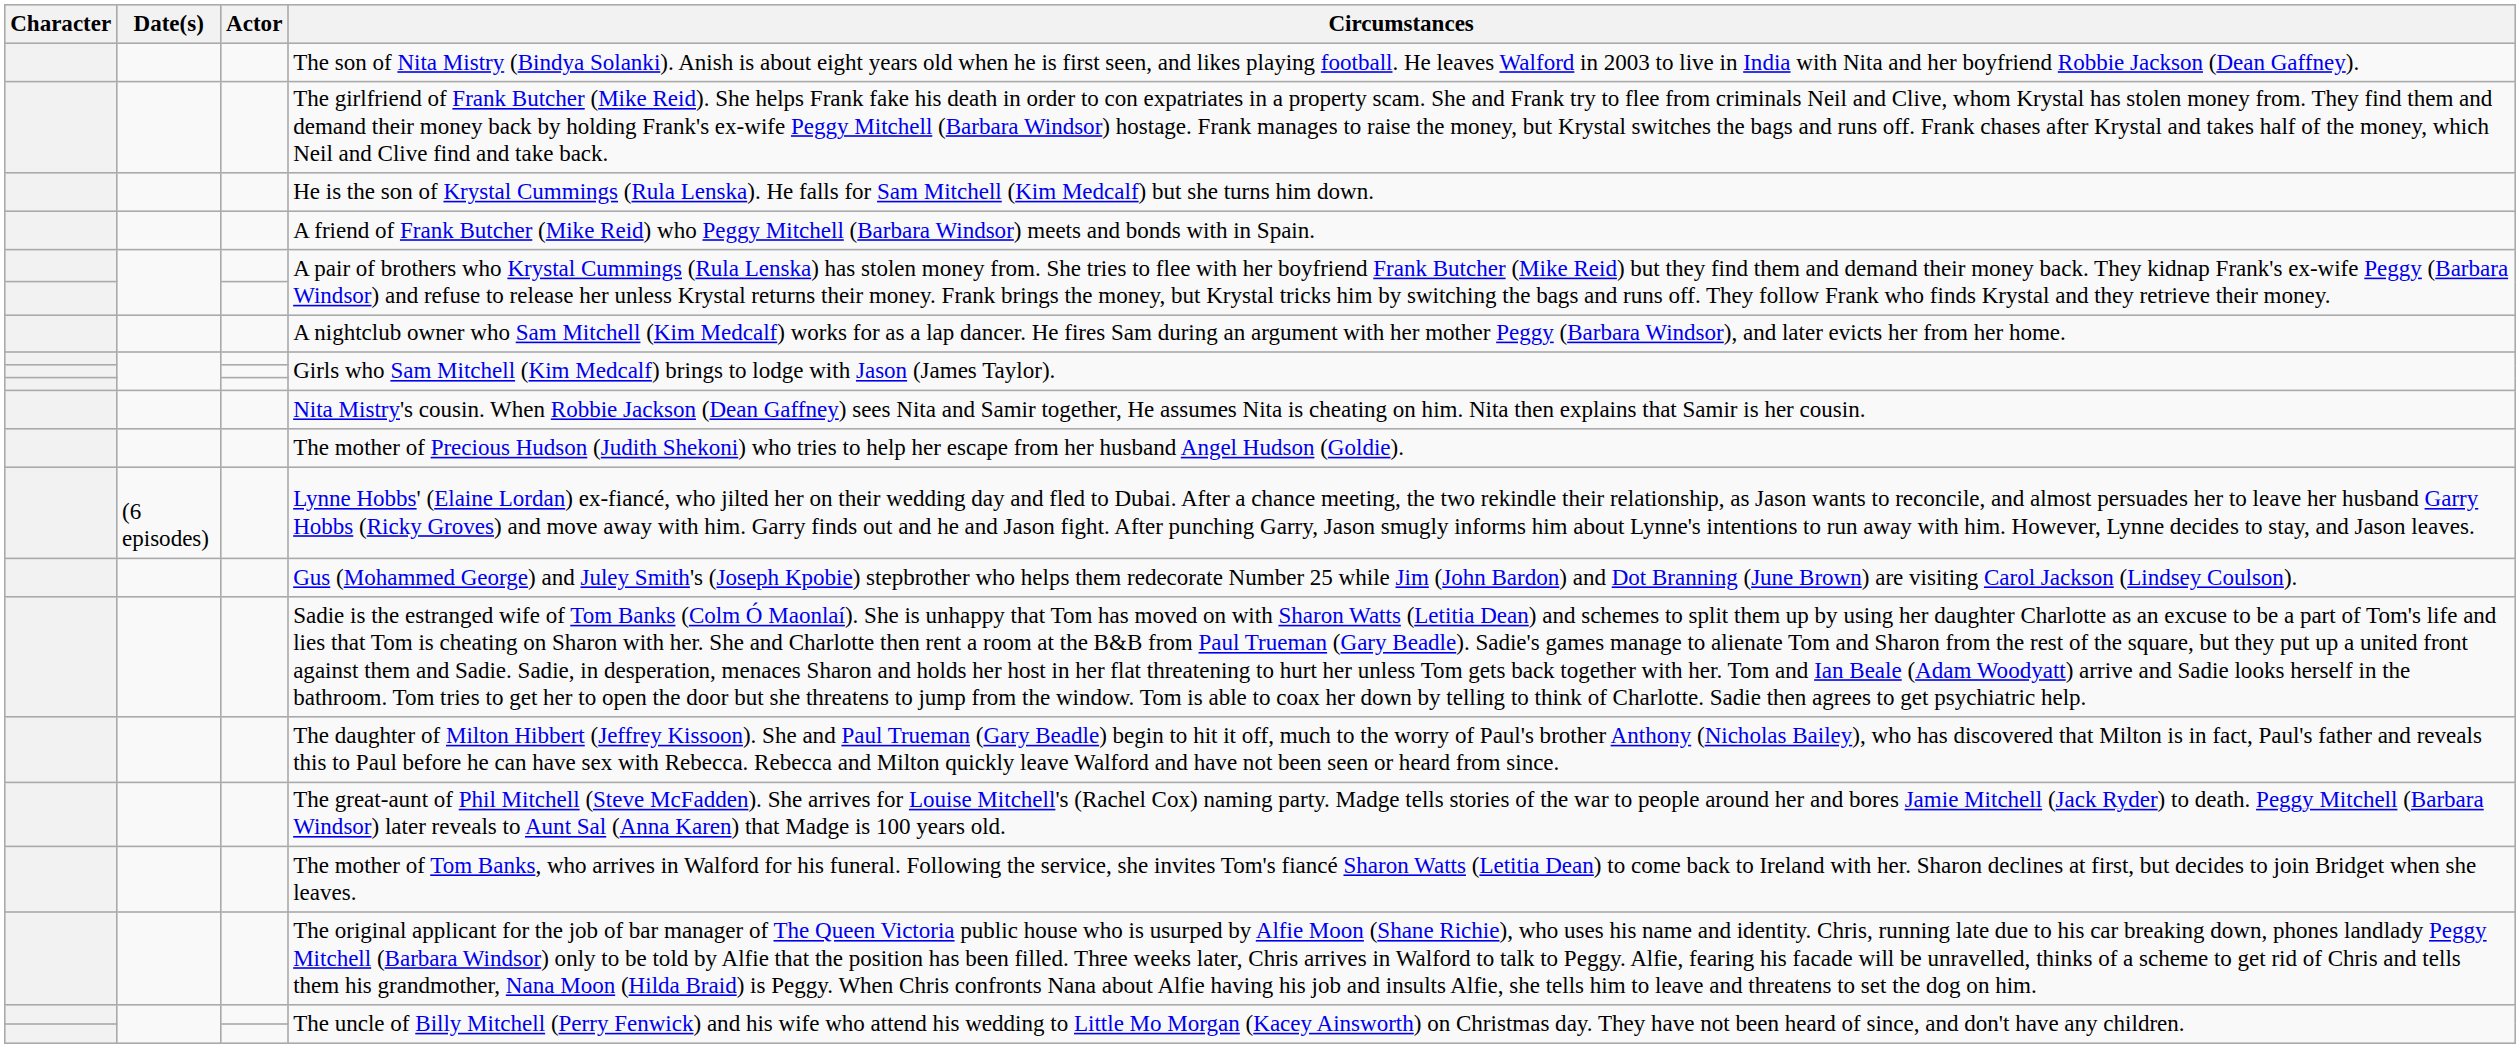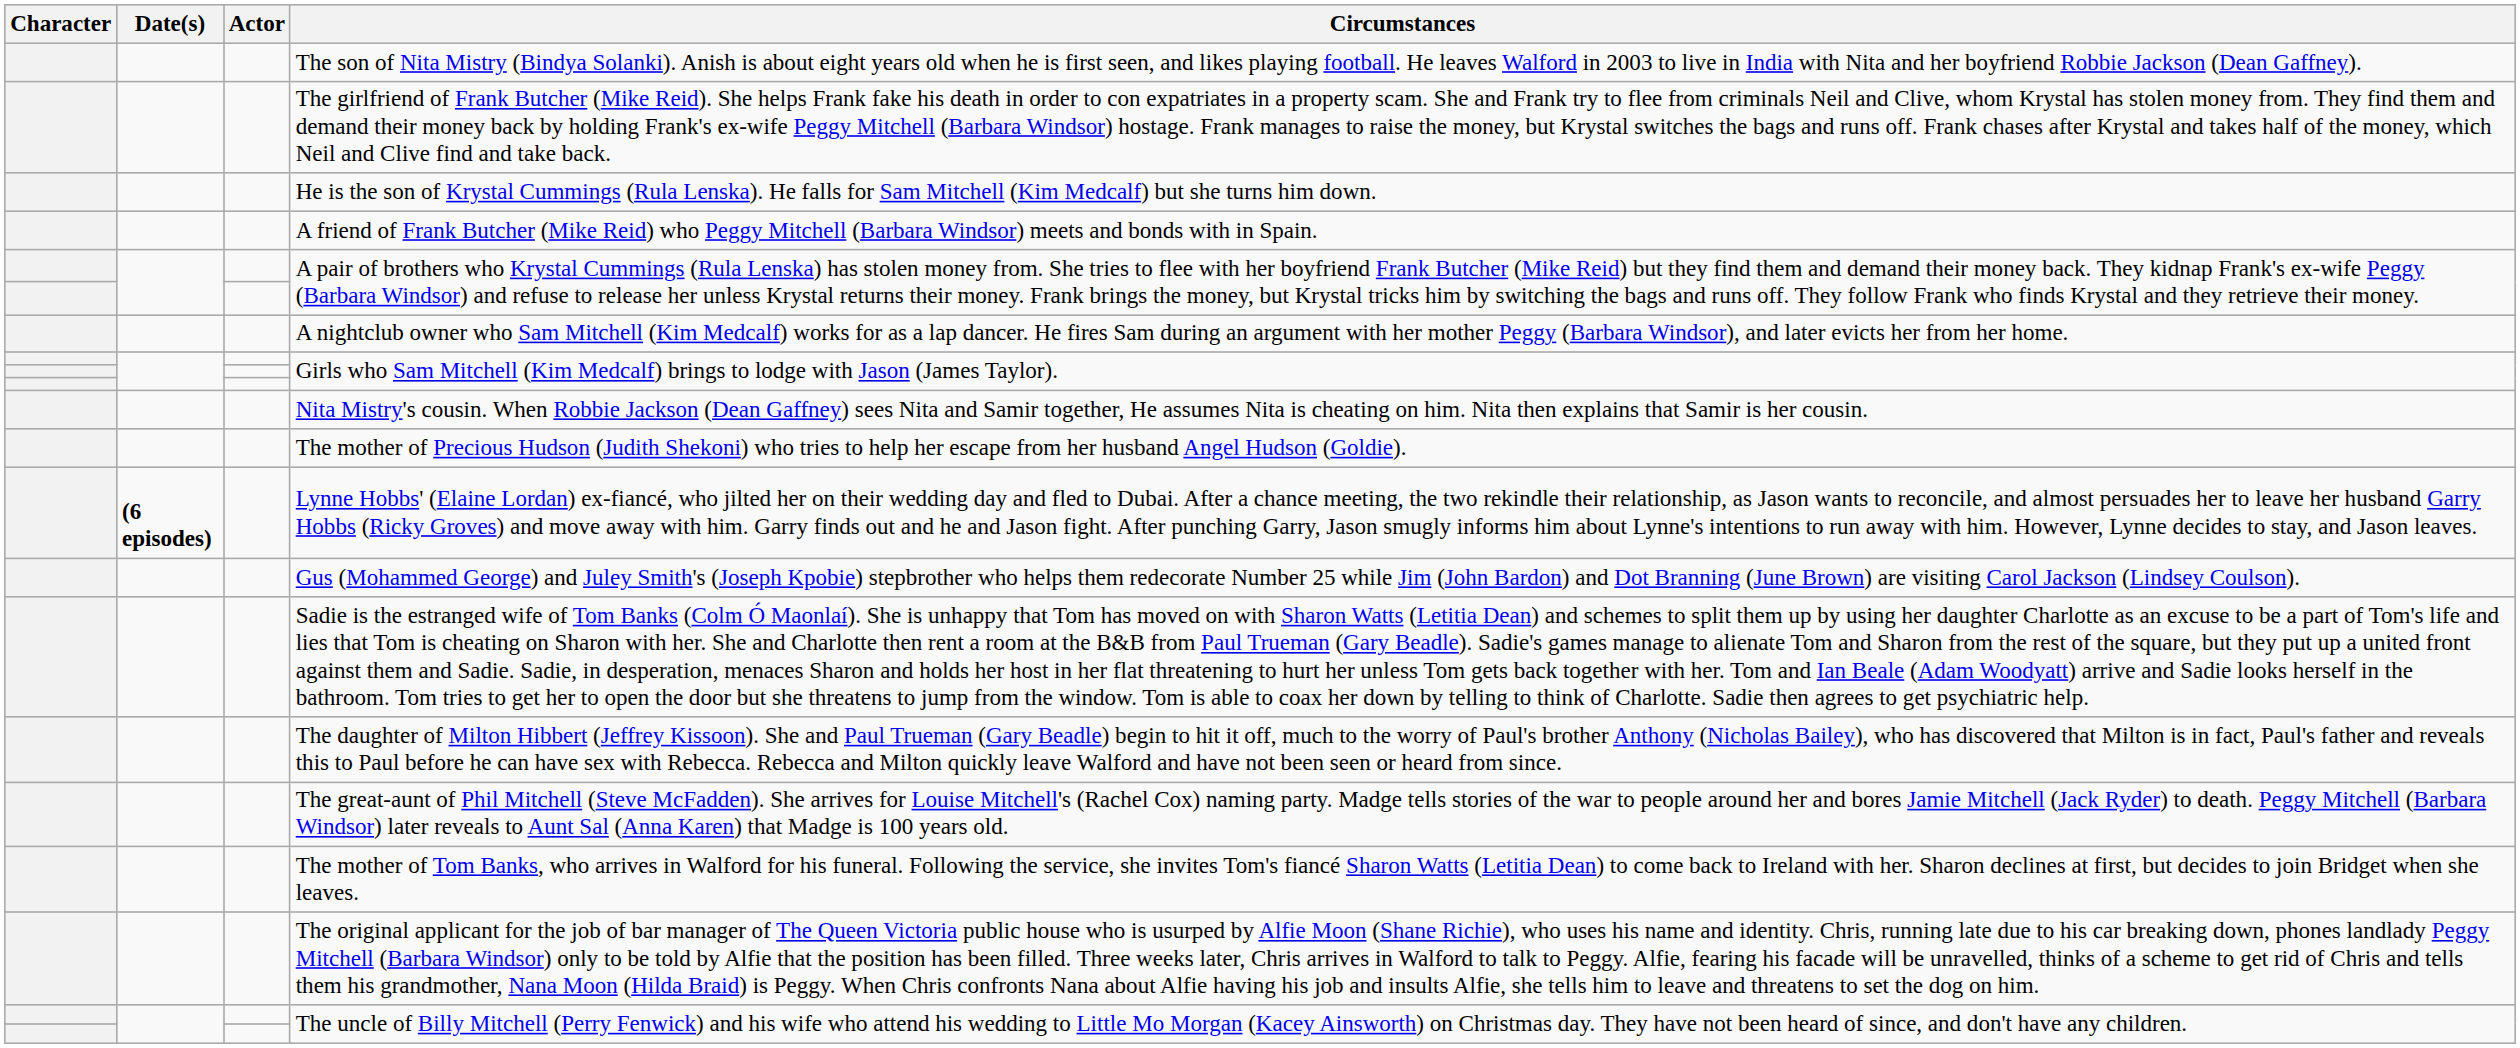(166, 526) normal -> (167, 526) bold
